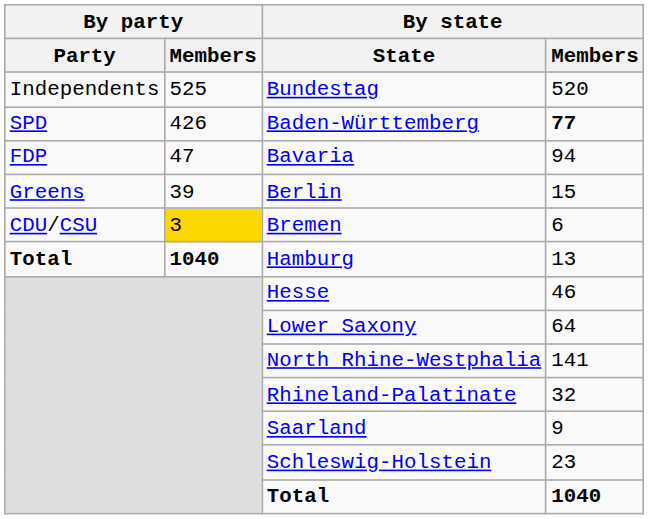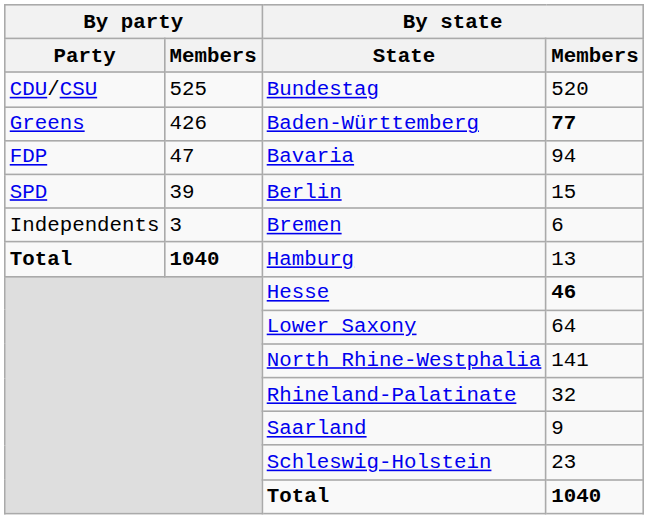(85, 90) Independents -> (53, 90) CDU/CSU
(28, 123) SPD -> (47, 123) Greens
(47, 191) Greens -> (28, 191) SPD
(53, 225) CDU/CSU -> (85, 225) Independents
(176, 225) gold background -> (176, 225) no background
(564, 293) normal -> (564, 293) bold
